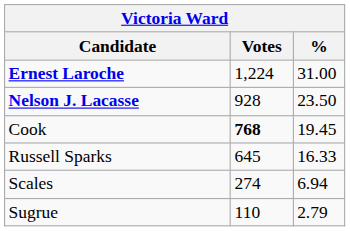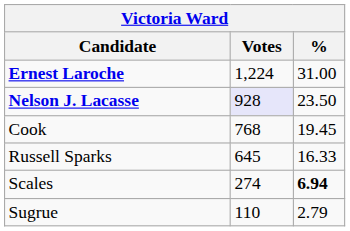(248, 101) no background -> (248, 101) lavender background
(248, 128) bold -> (248, 128) normal
(312, 184) normal -> (312, 184) bold
